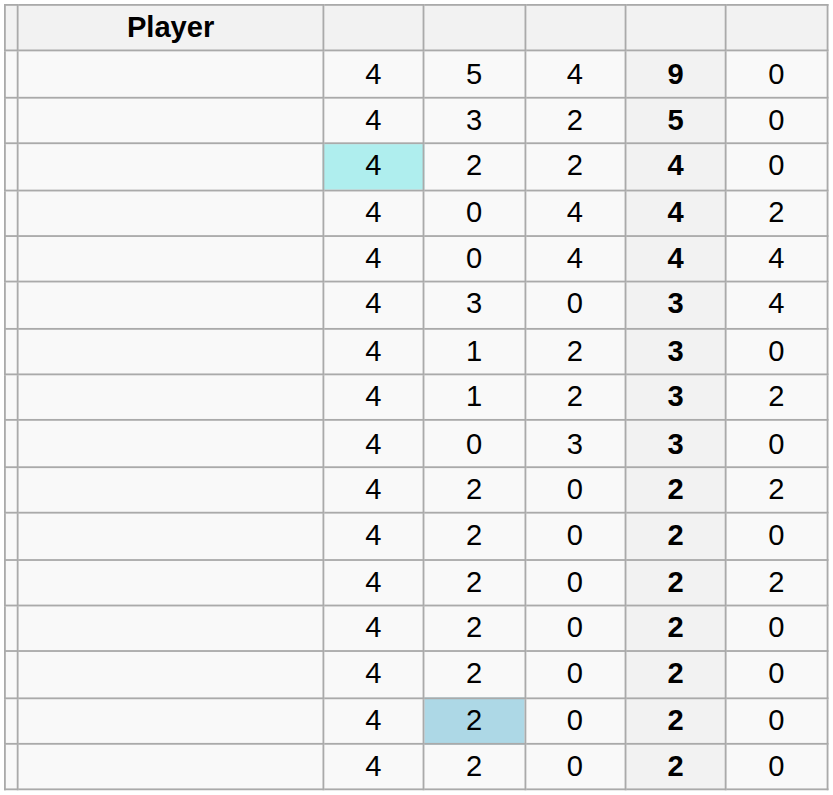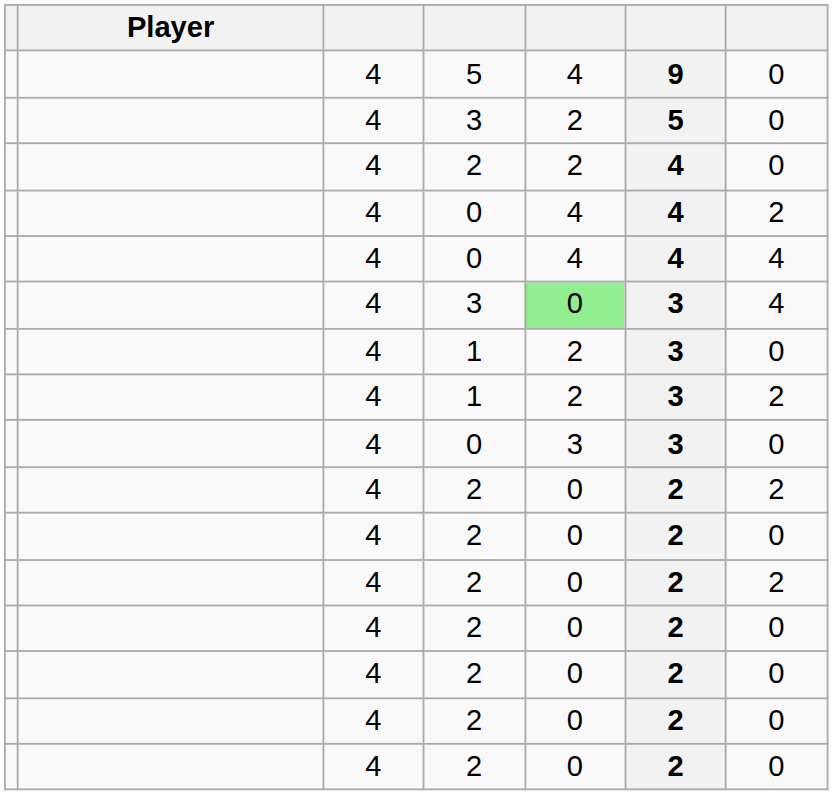(373, 166) paleturquoise background -> (373, 166) no background
(575, 304) no background -> (575, 304) lightgreen background
(474, 720) lightblue background -> (474, 720) no background
